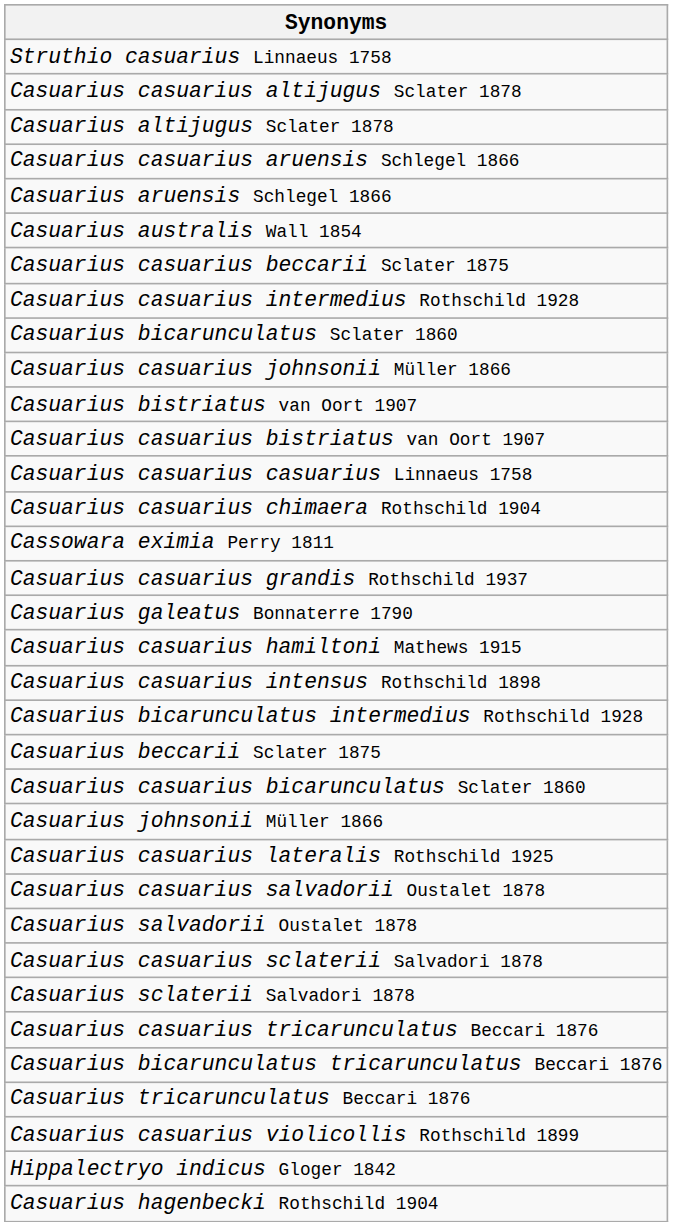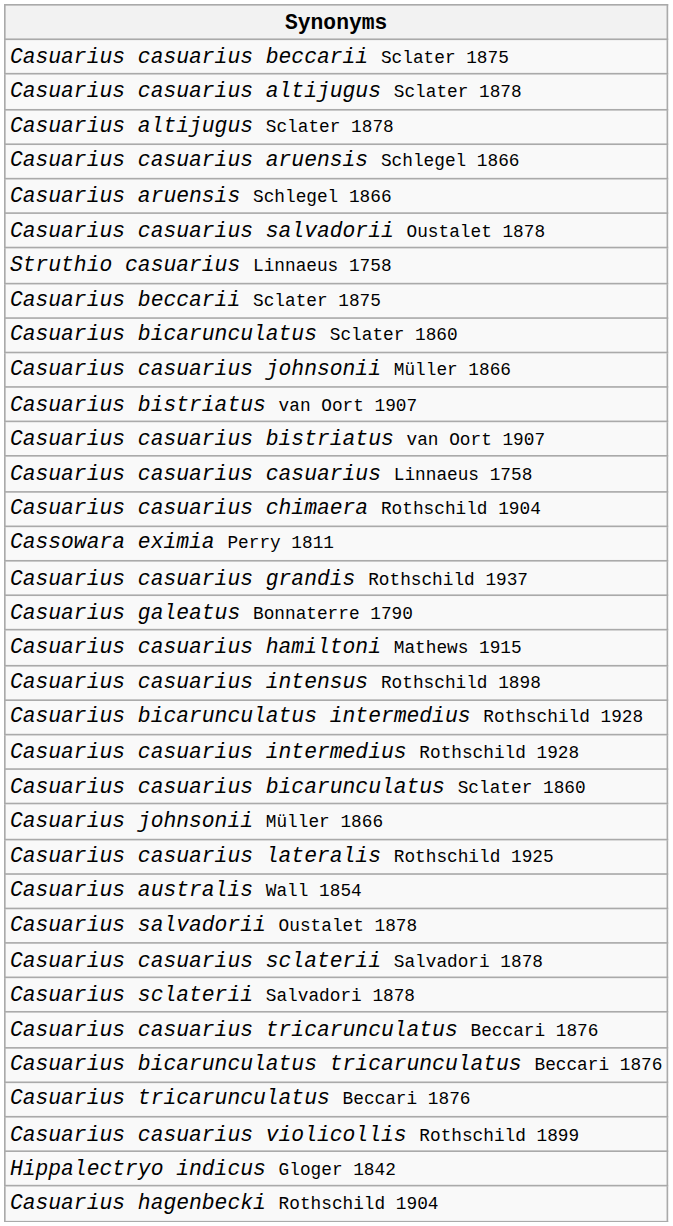(201, 57) Struthio casuarius Linnaeus 1758 -> (259, 57) Casuarius casuarius beccarii Sclater 1875
(186, 231) Casuarius australis Wall 1854 -> (277, 231) Casuarius casuarius salvadorii Oustalet 1878
(259, 265) Casuarius casuarius beccarii Sclater 1875 -> (201, 265) Struthio casuarius Linnaeus 1758
(295, 300) Casuarius casuarius intermedius Rothschild 1928 -> (195, 300) Casuarius beccarii Sclater 1875
(195, 752) Casuarius beccarii Sclater 1875 -> (295, 752) Casuarius casuarius intermedius Rothschild 1928
(277, 891) Casuarius casuarius salvadorii Oustalet 1878 -> (186, 891) Casuarius australis Wall 1854
